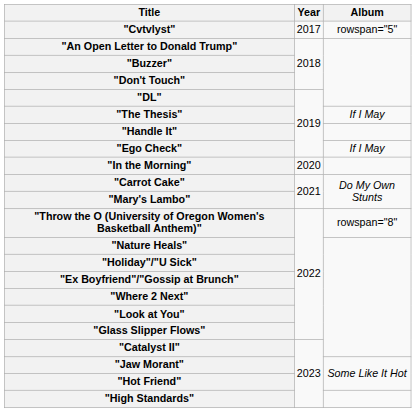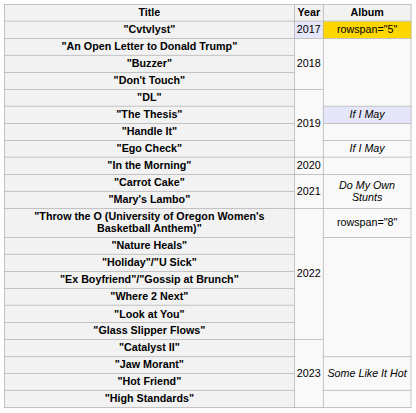(309, 30) no background -> (309, 30) lavender background
(367, 30) no background -> (367, 30) gold background
(367, 115) no background -> (367, 115) lavender background
